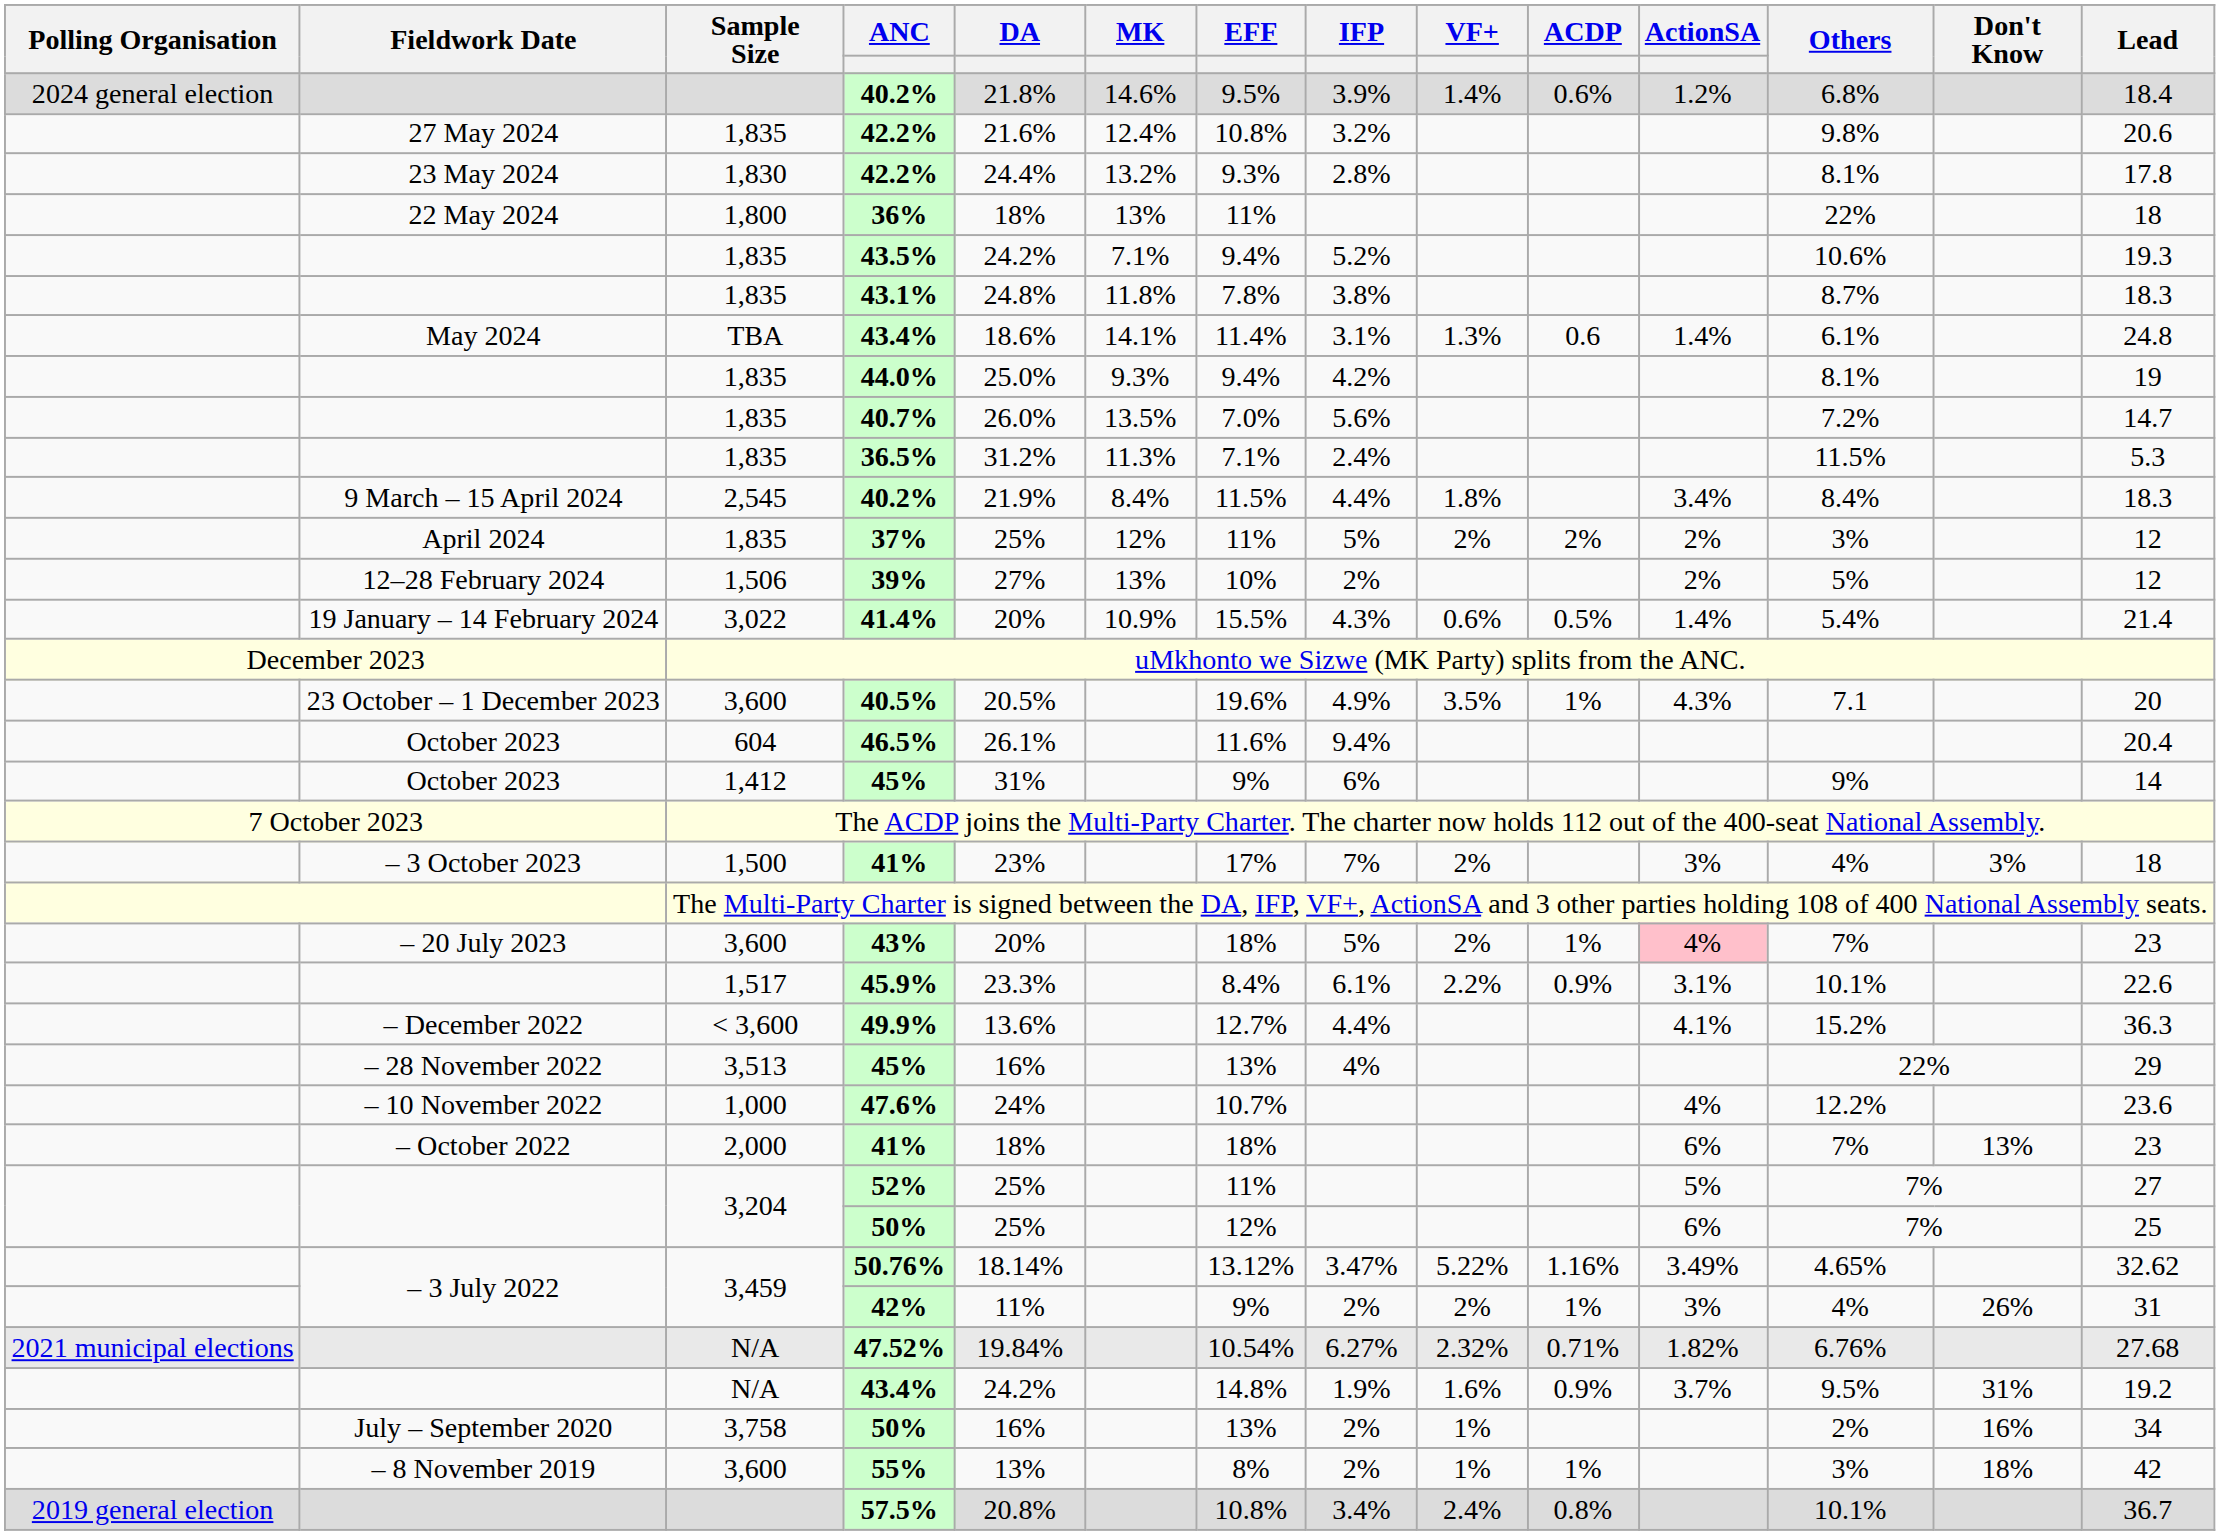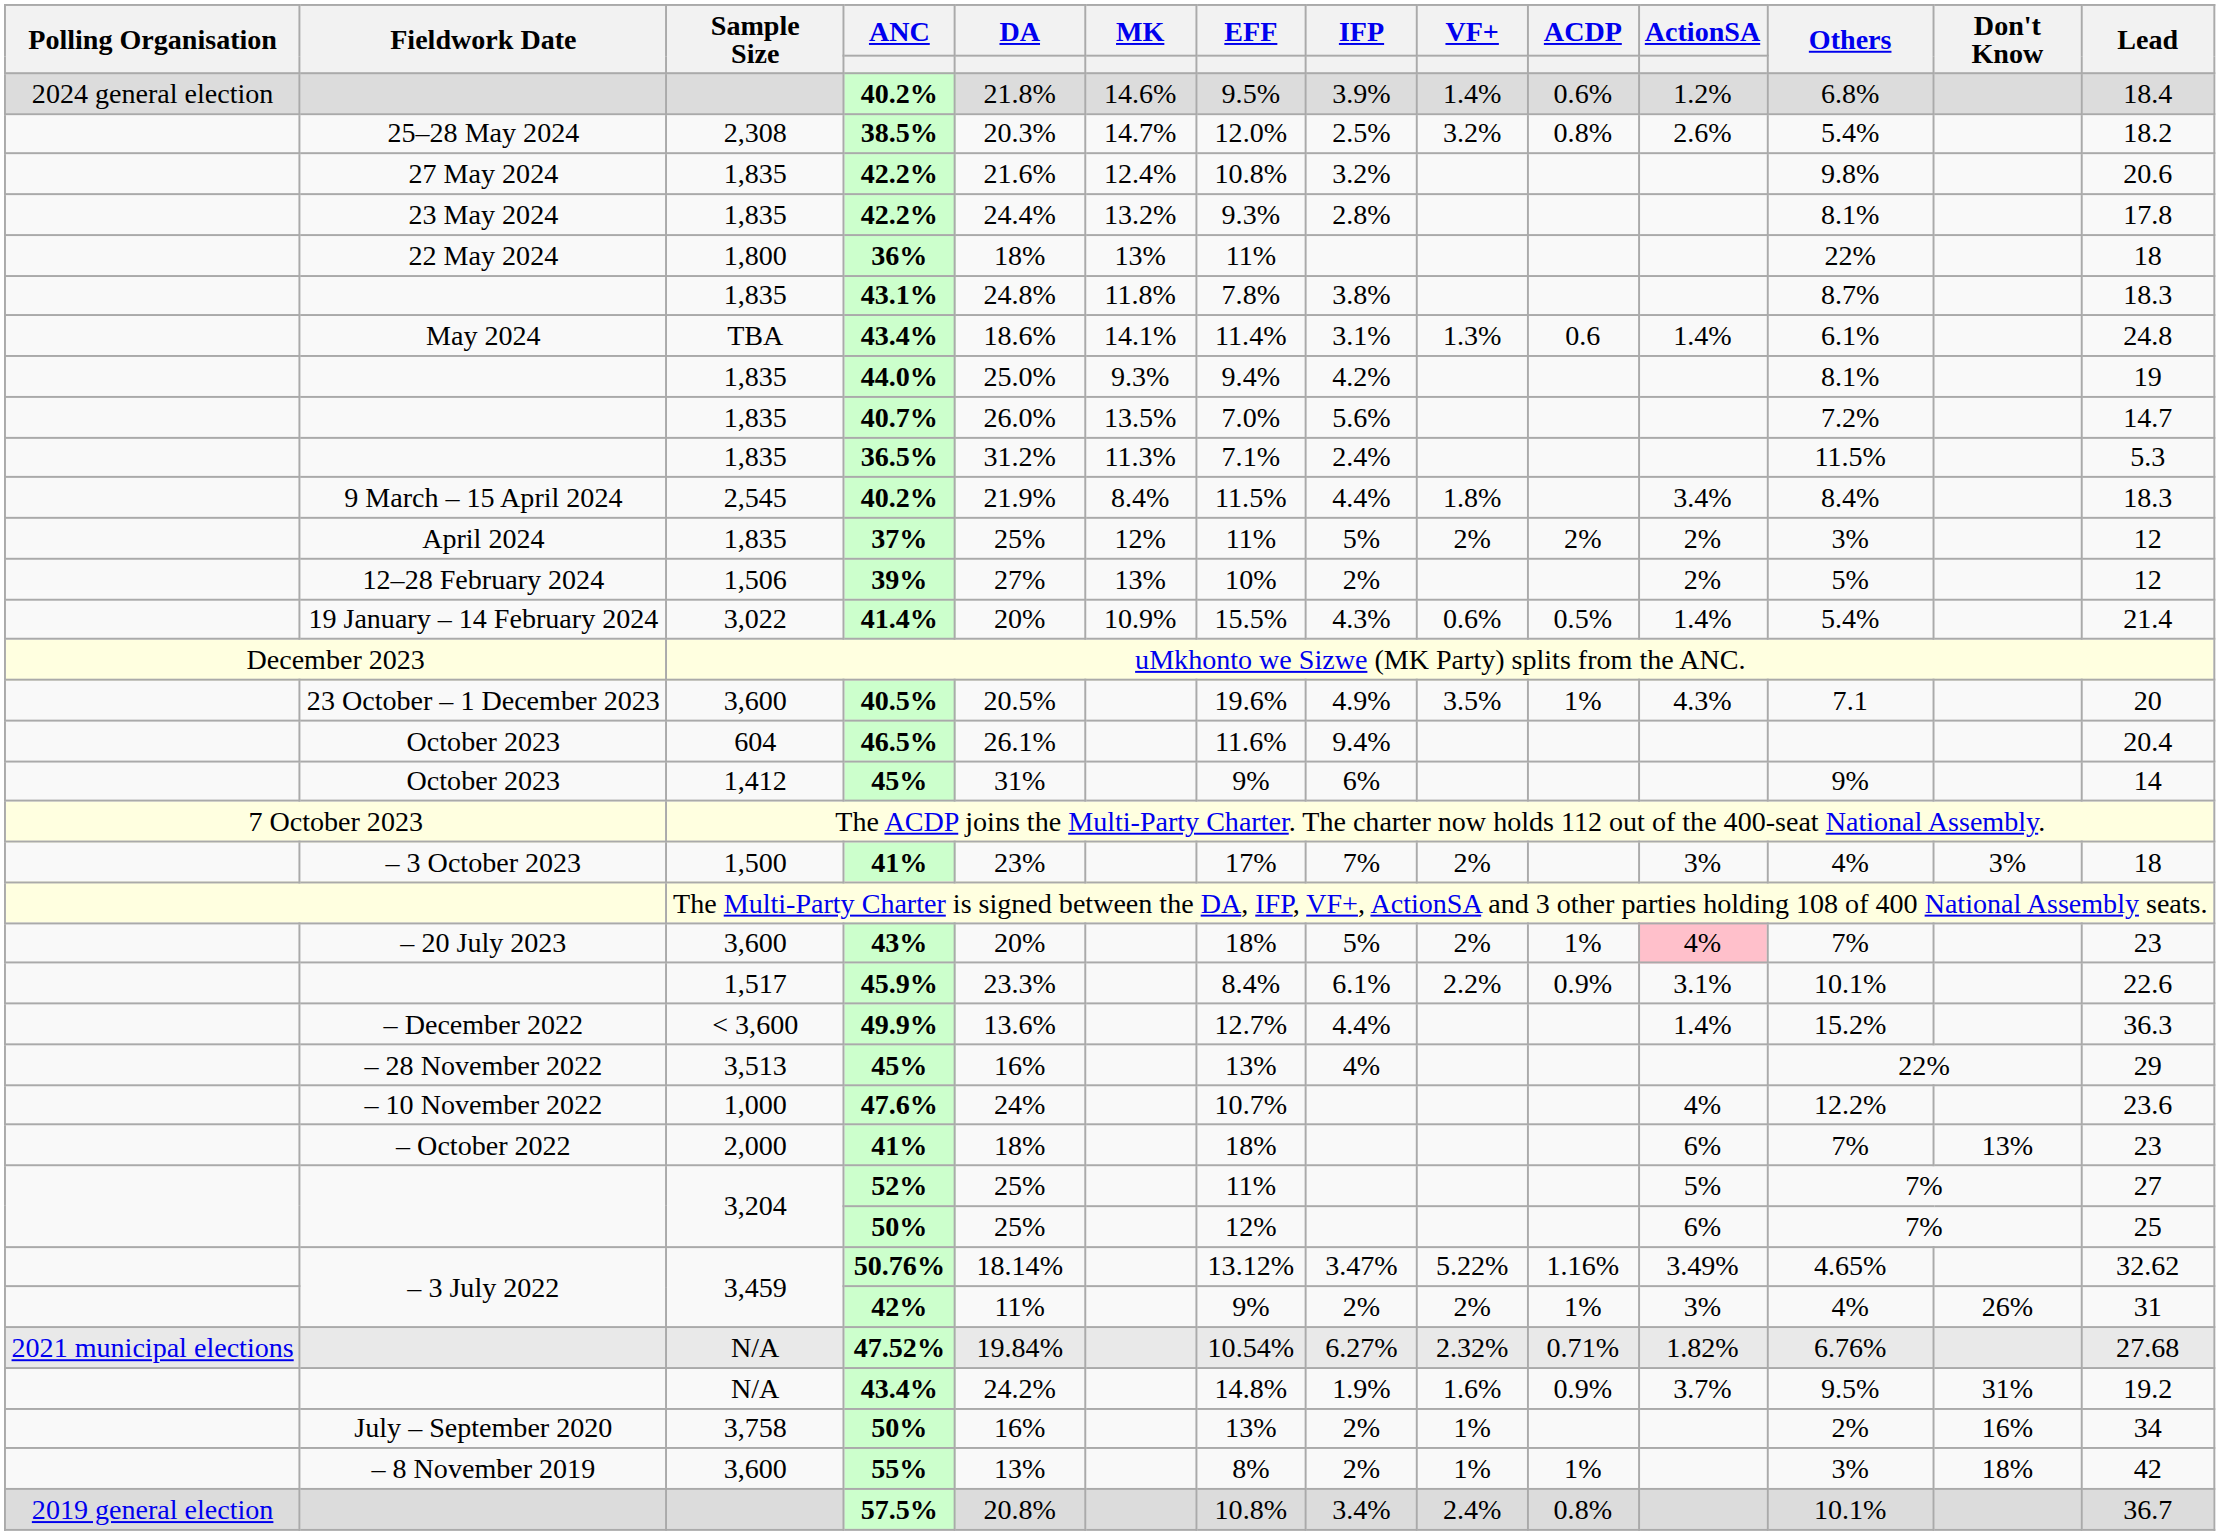+ row: (483, 134)
(755, 174) 1,830 -> (755, 215) 1,835
- row: (483, 255)
(1702, 1024) 4.1% -> (1702, 1024) 1.4%
